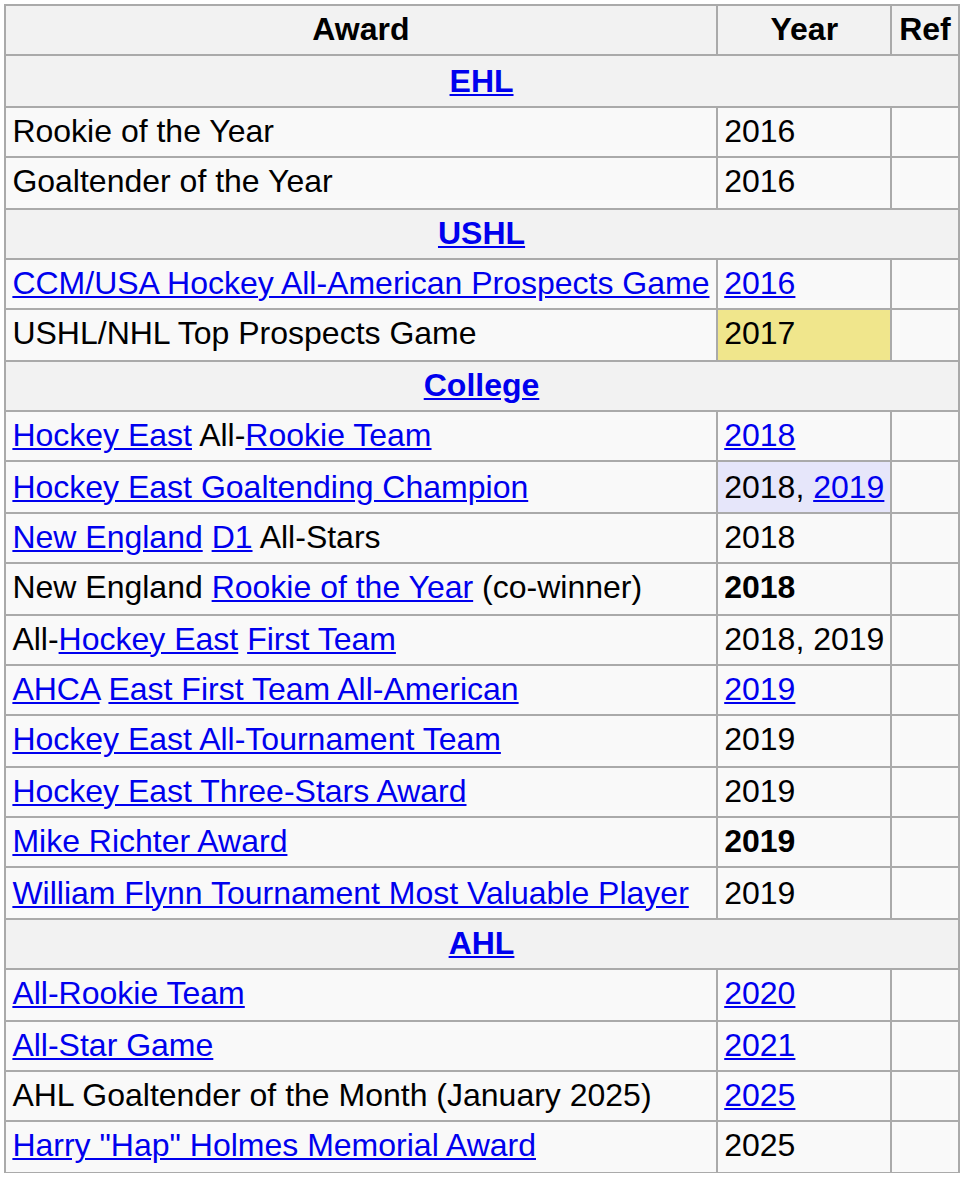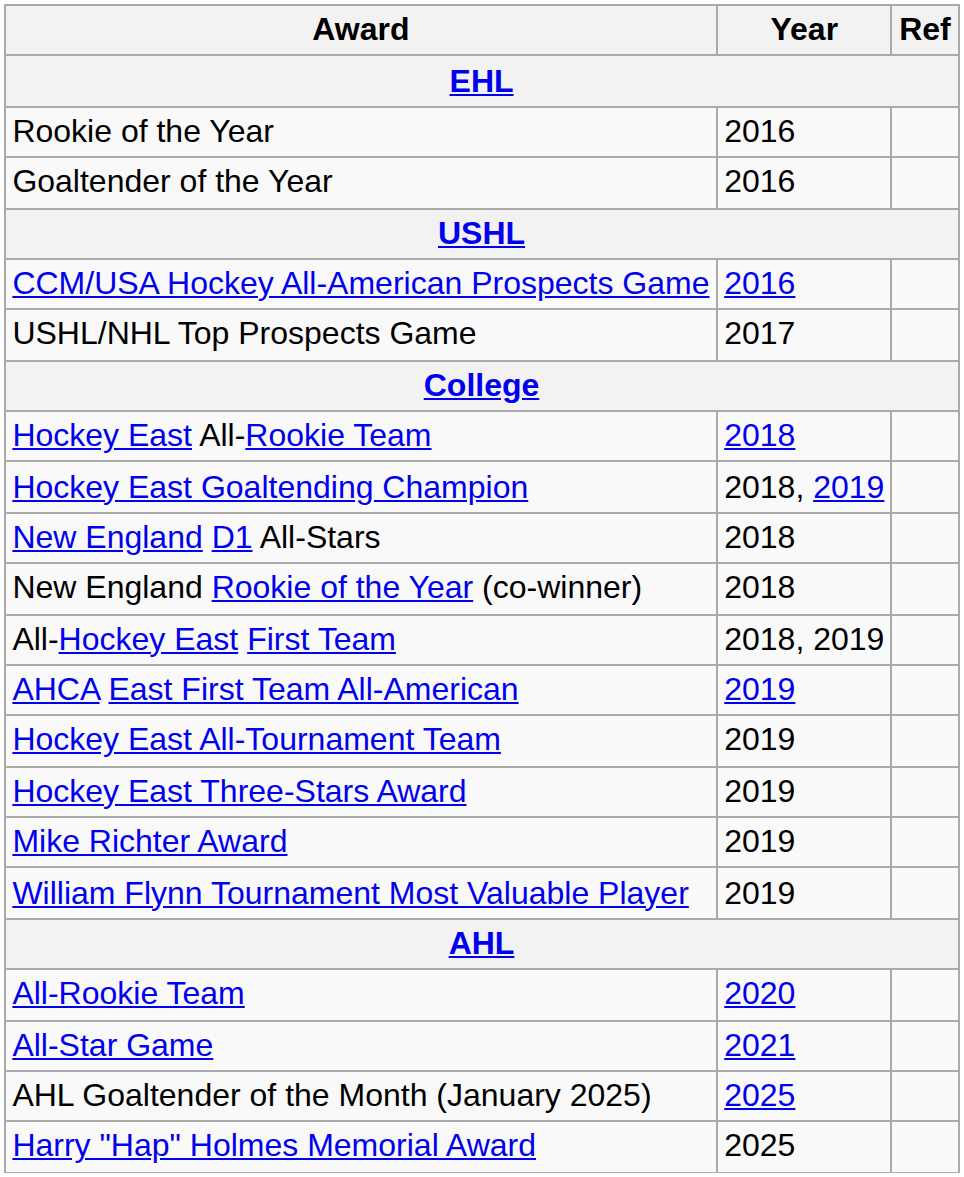(760, 334) khaki background -> (760, 334) no background
(804, 486) lavender background -> (804, 486) no background
(760, 588) bold -> (760, 588) normal
(760, 841) bold -> (760, 841) normal
